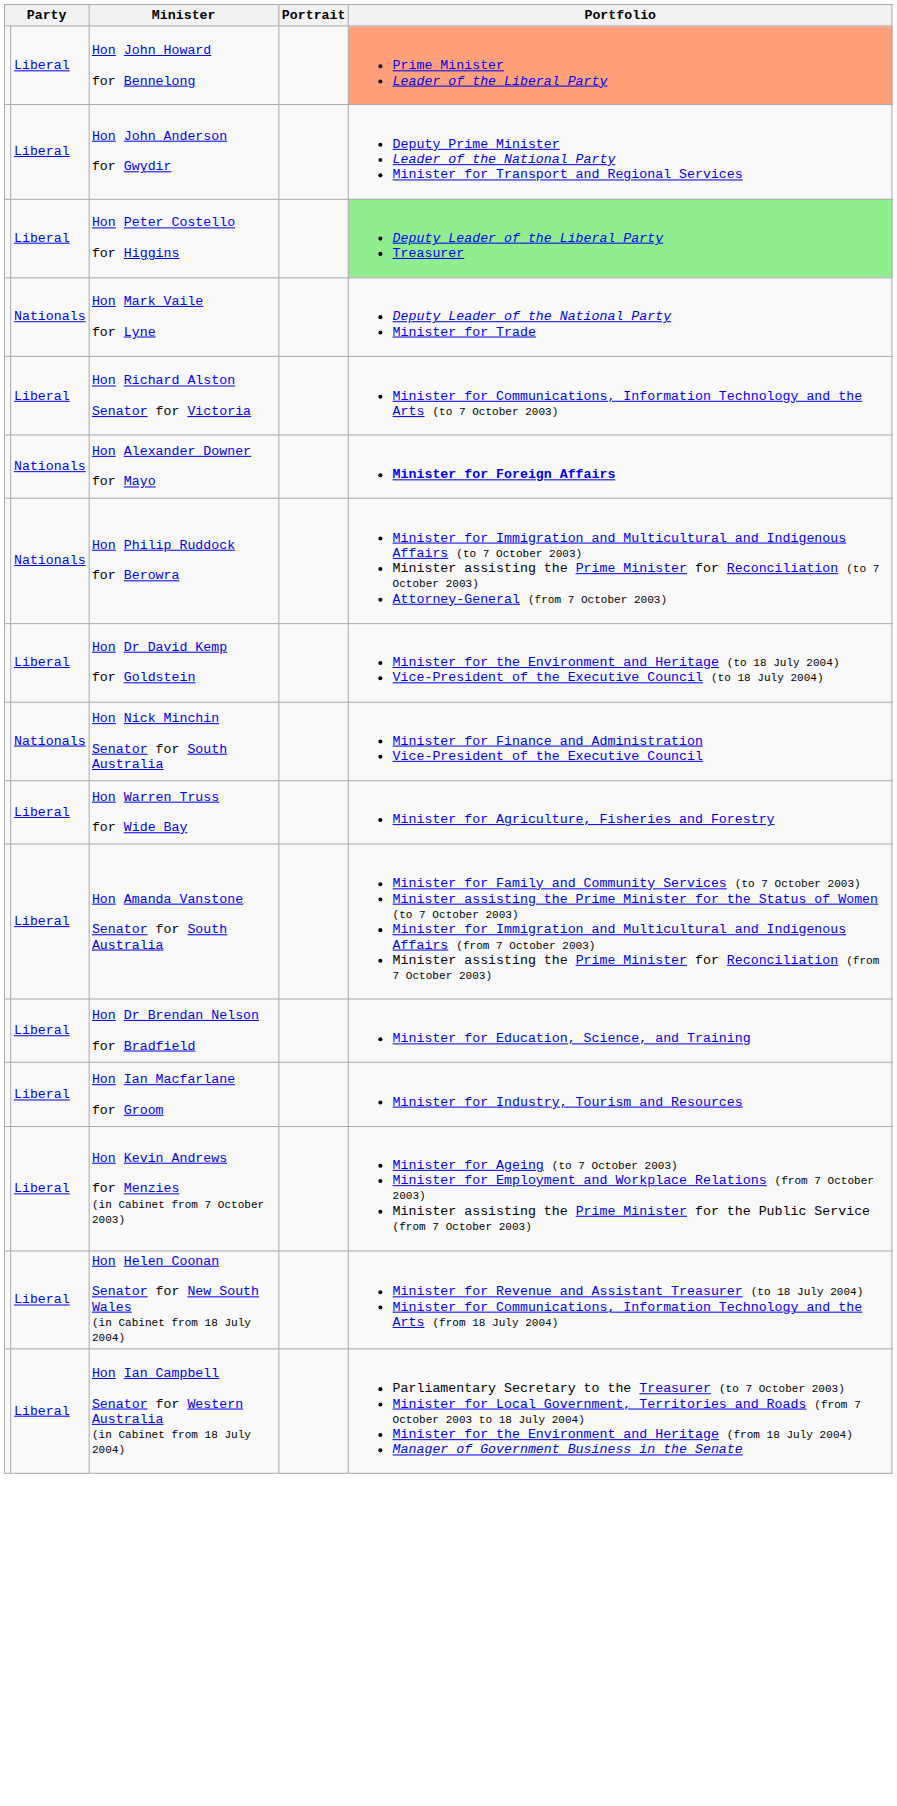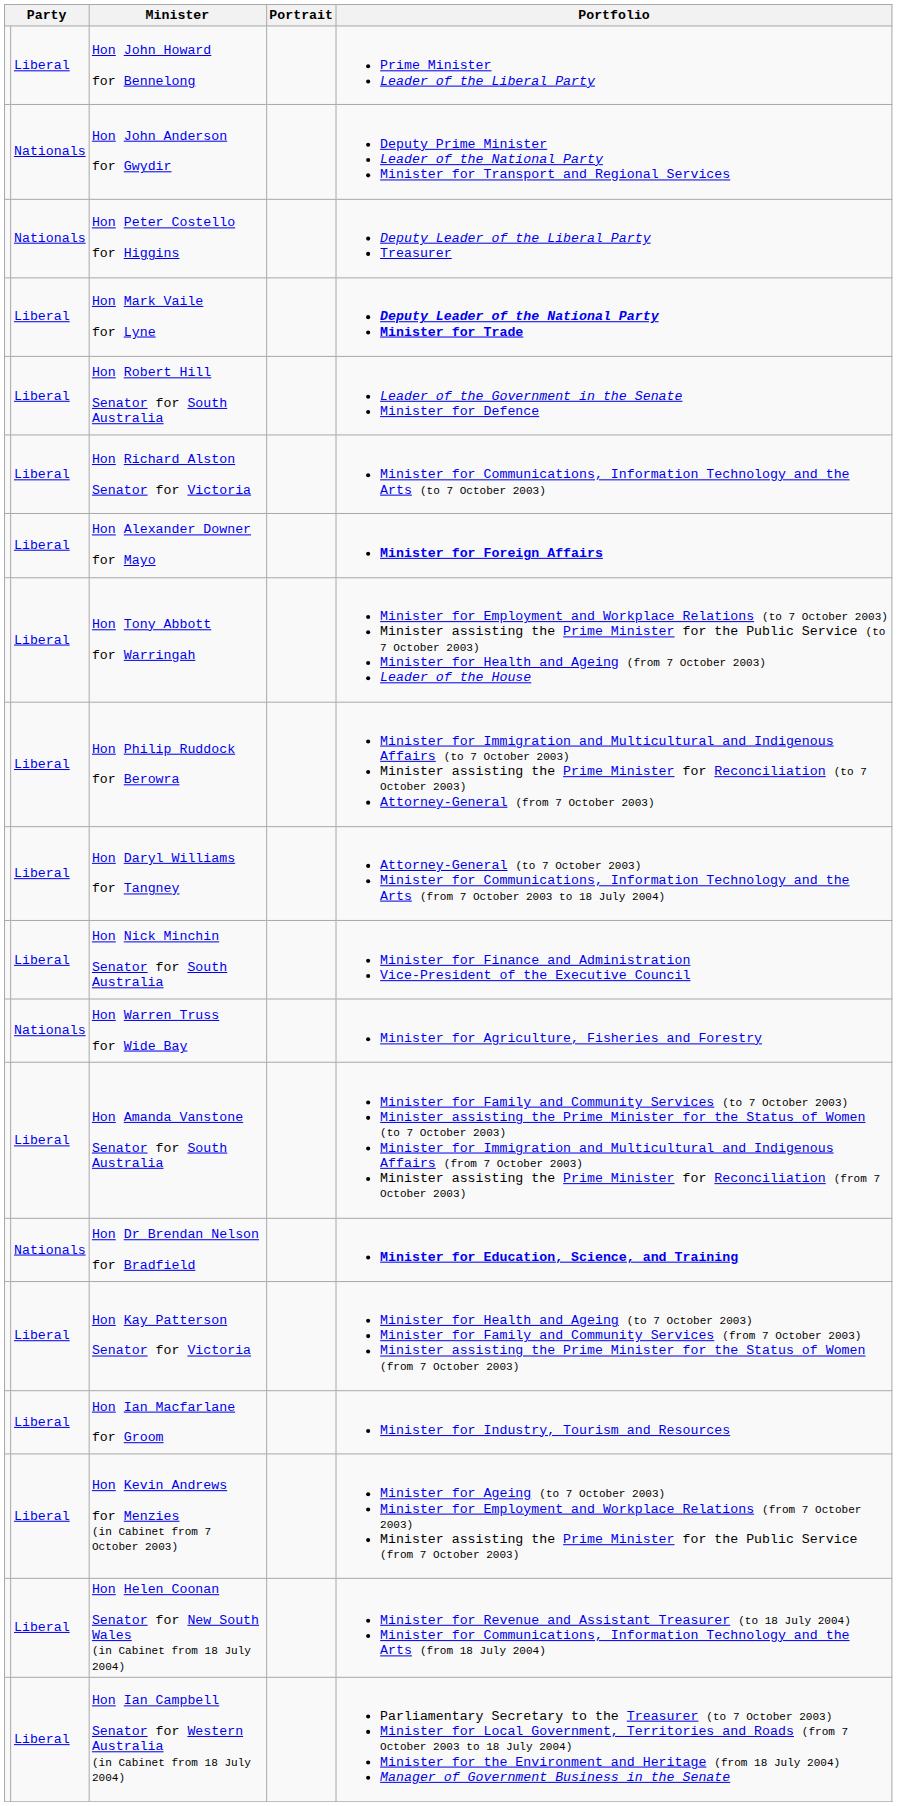(620, 73) lightsalmon background -> (614, 73) no background
(42, 152) Liberal -> (50, 152) Nationals
(42, 238) Liberal -> (50, 238) Nationals
(620, 246) lightgreen background -> (614, 246) no background
(50, 317) Nationals -> (42, 317) Liberal
(620, 325) normal -> (614, 325) bold
+ row: (160, 396)
(50, 467) Nationals -> (42, 546) Liberal
+ row: (152, 640)
(50, 561) Nationals -> (42, 764) Liberal
- row: (160, 663)
+ row: (164, 874)
(50, 741) Nationals -> (42, 960) Liberal
(42, 812) Liberal -> (50, 1031) Nationals
(42, 1031) Liberal -> (50, 1250) Nationals
(620, 1039) normal -> (614, 1257) bold
+ row: (171, 1336)
